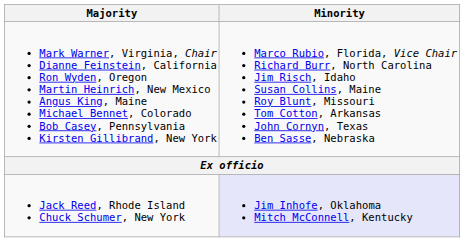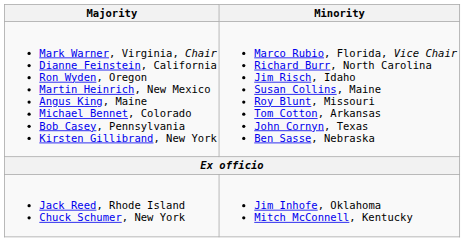(339, 211) lavender background -> (339, 211) no background
